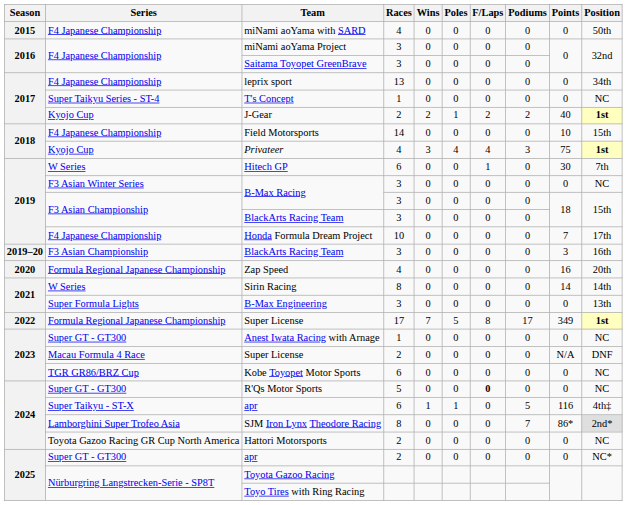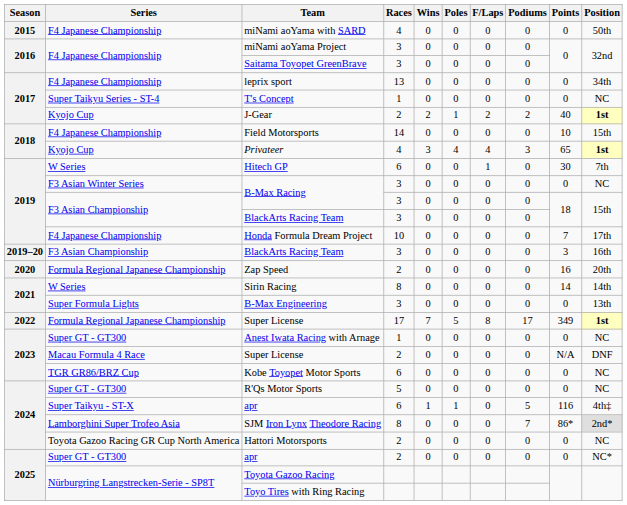(566, 150) 75 -> (566, 150) 65
(399, 269) 4 -> (399, 269) 2
(488, 389) bold -> (488, 389) normal
